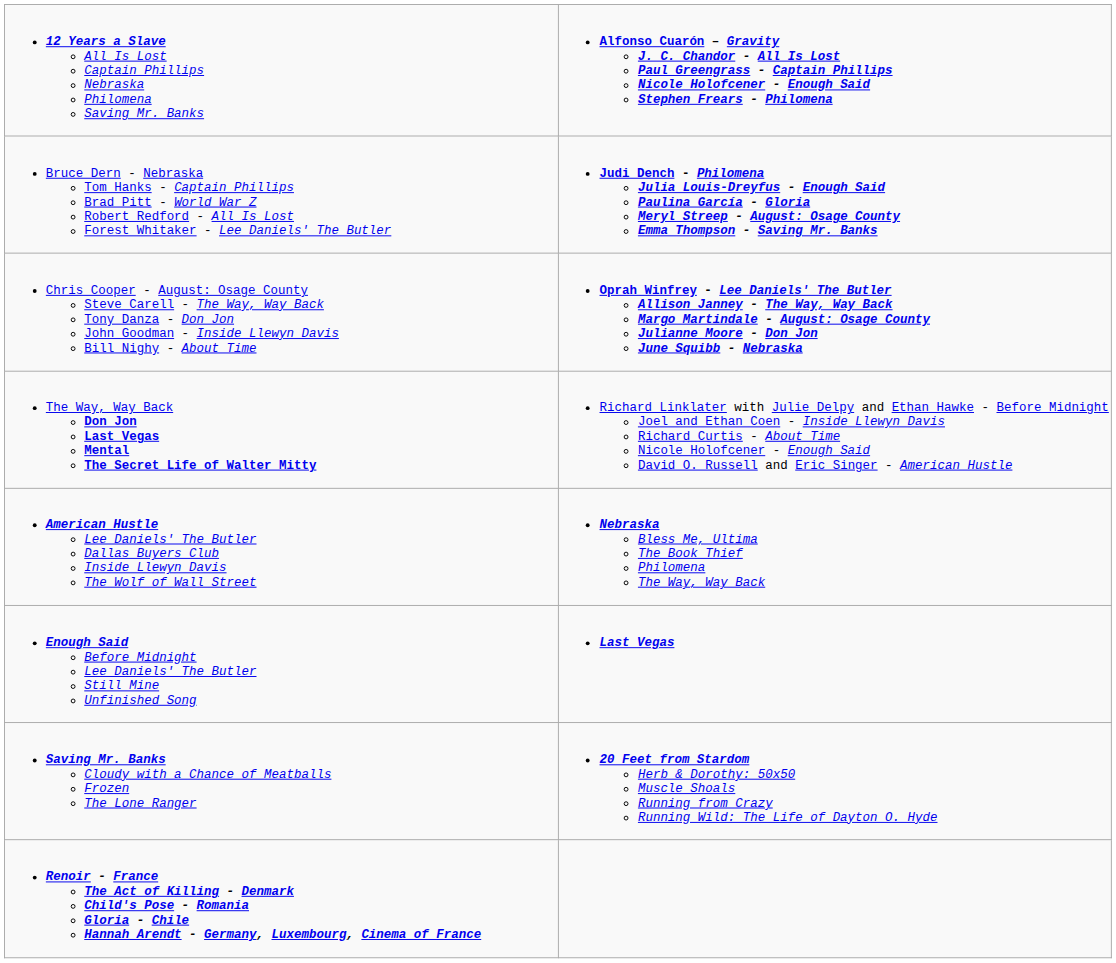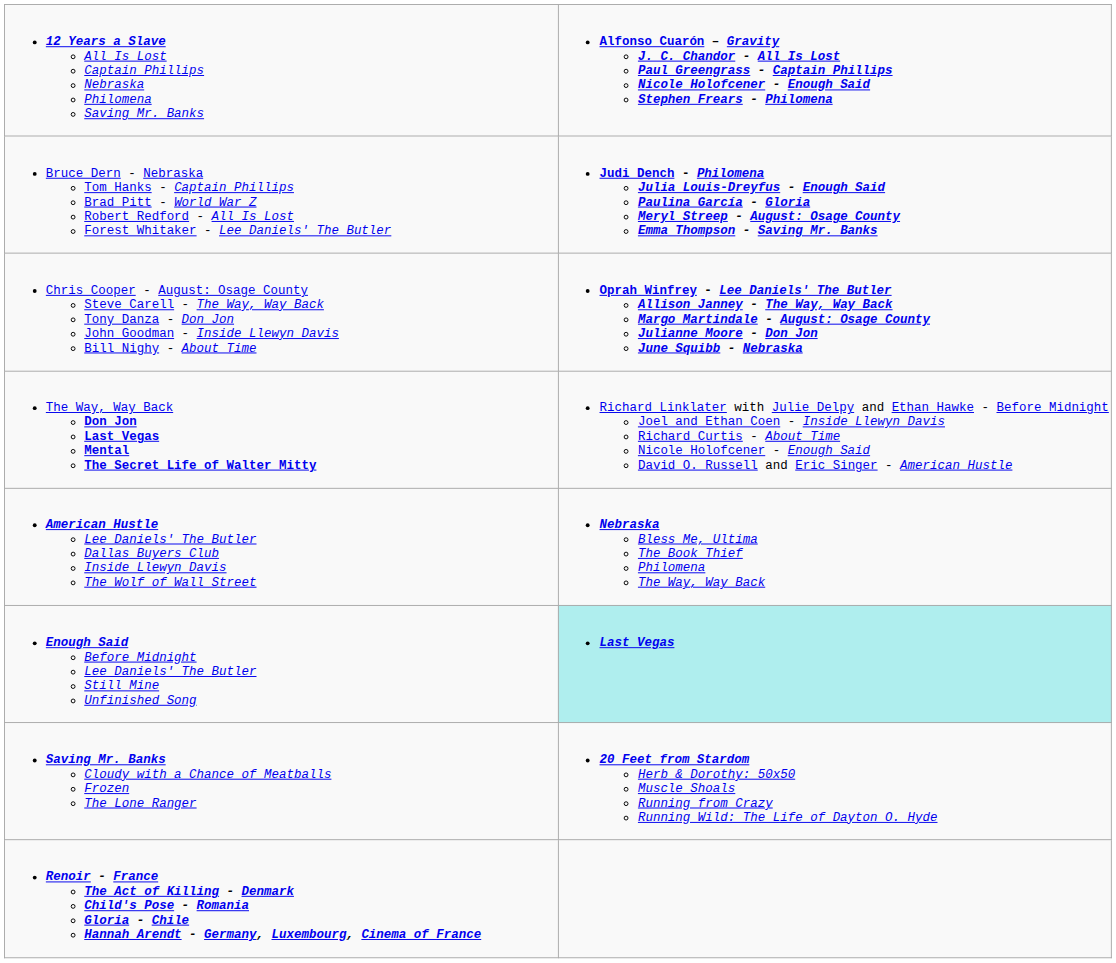(835, 642) no background -> (835, 642) paleturquoise background
